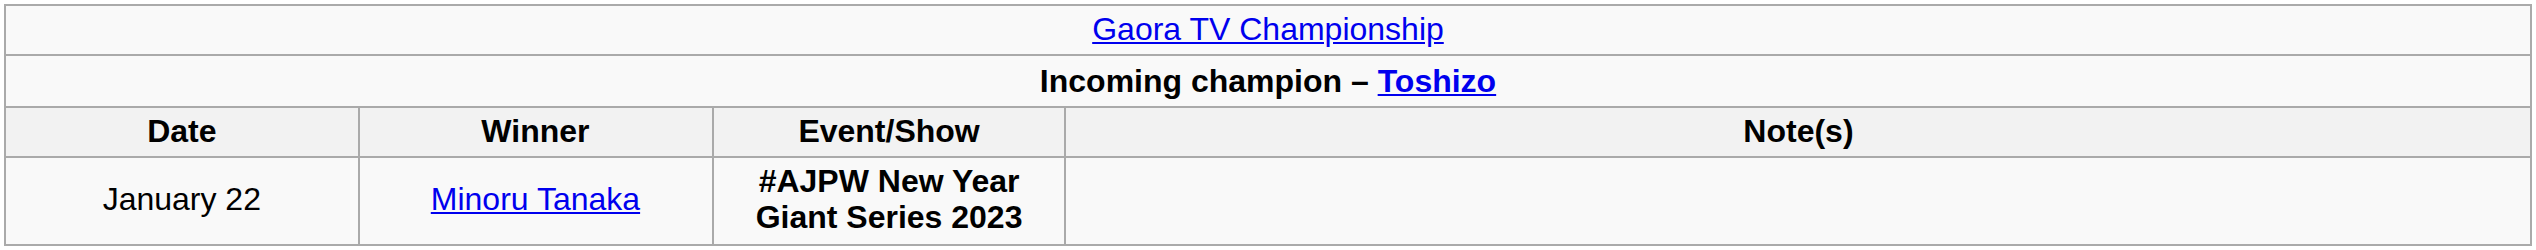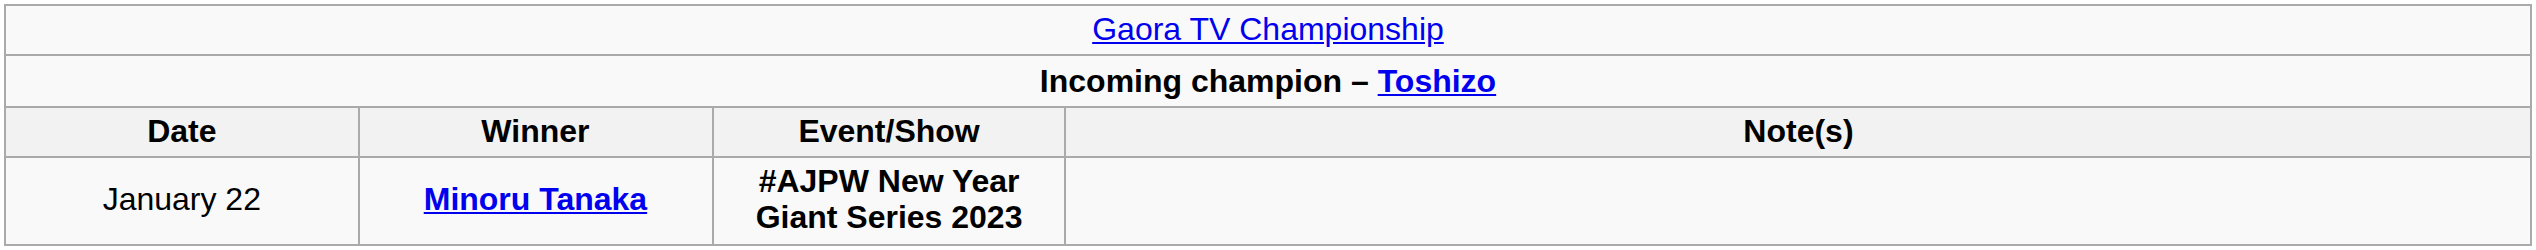(535, 200) normal -> (535, 200) bold
